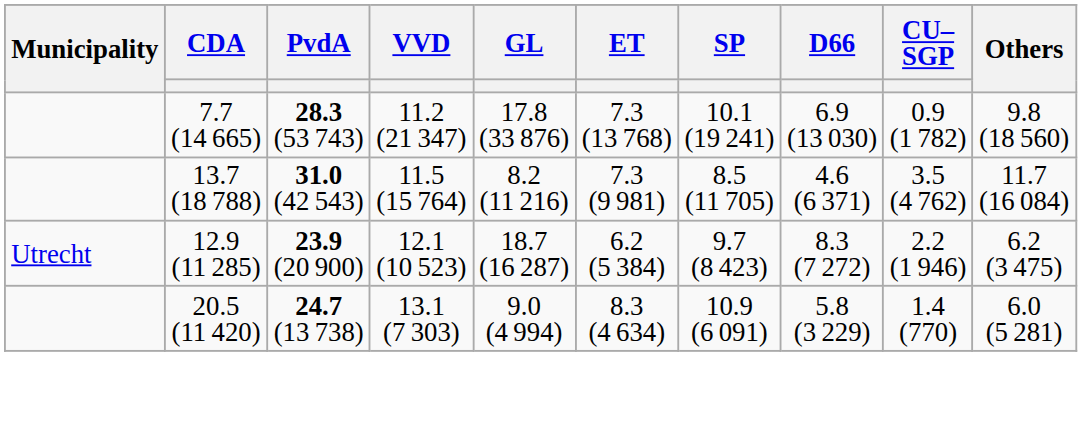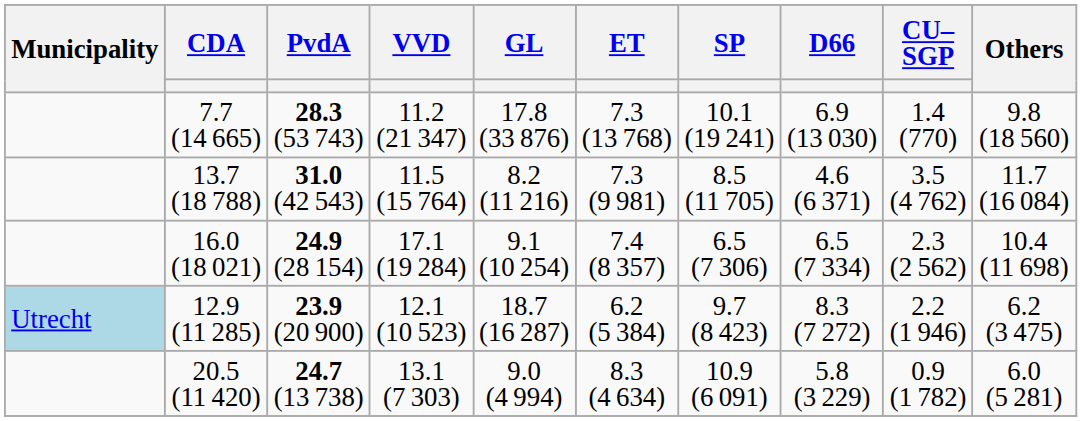(928, 125) 0.9 (1 782) -> (928, 125) 1.4 (770)
+ row: (216, 254)
(51, 254) no background -> (51, 318) lightblue background
(928, 318) 1.4 (770) -> (928, 383) 0.9 (1 782)
